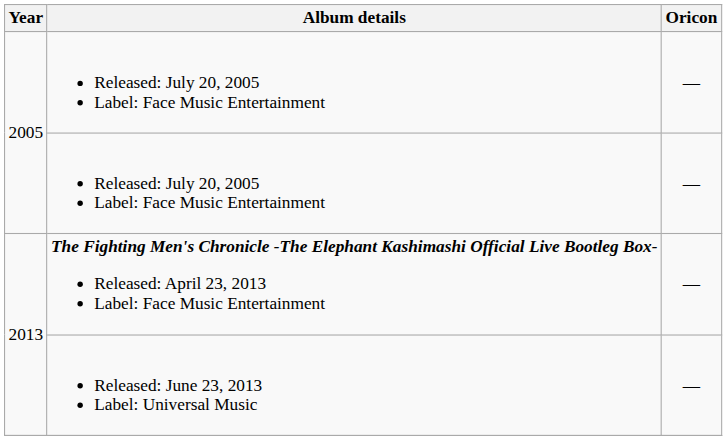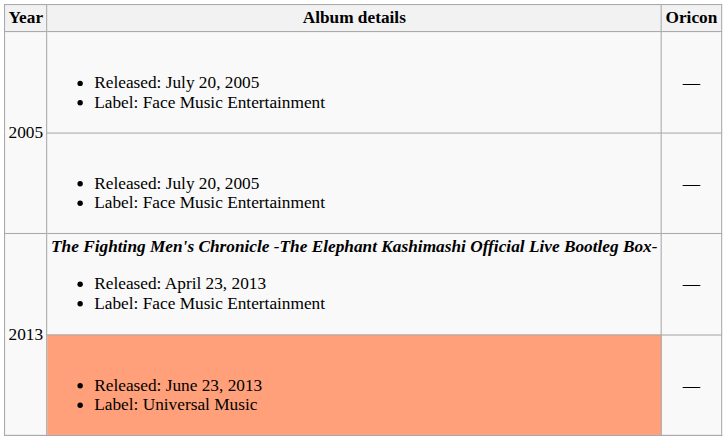(354, 395) no background -> (354, 395) lightsalmon background
